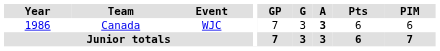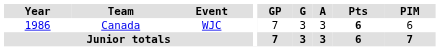(323, 25) bold -> (323, 25) normal
(358, 25) normal -> (358, 25) bold
